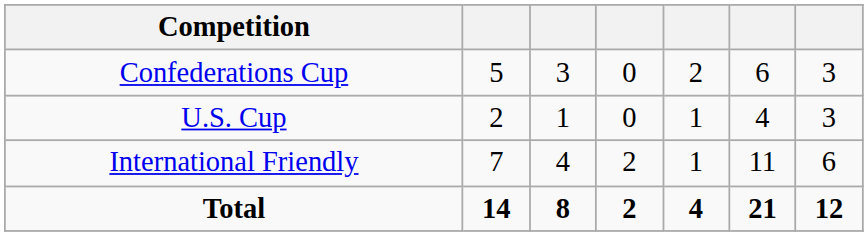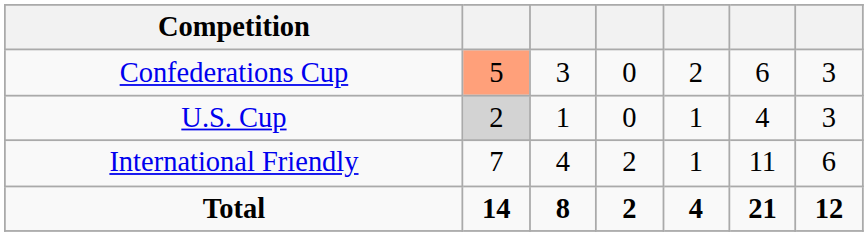(496, 72) no background -> (496, 72) lightsalmon background
(496, 117) no background -> (496, 117) lightgrey background
